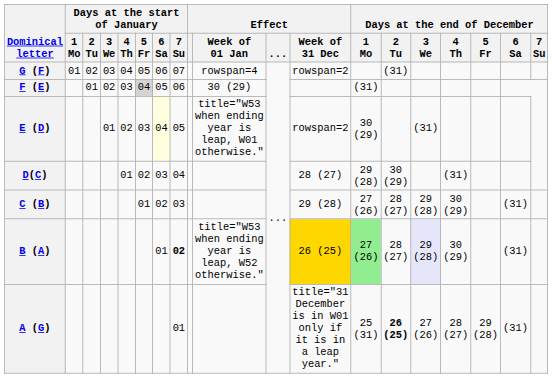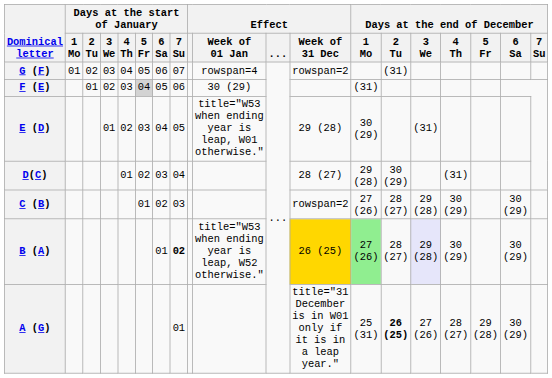(161, 129) lightyellow background -> (161, 129) no background
(320, 129) rowspan=2 -> (320, 129) 29 (28)
(320, 205) 29 (28) -> (320, 205) rowspan=2
(516, 205) (31) -> (516, 205) 30 (29)
(516, 252) (31) -> (516, 252) 30 (29)
(516, 328) (31) -> (516, 328) 30 (29)
